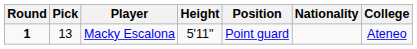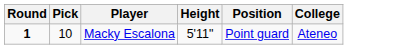- column: (327, 14)
(65, 34) 13 -> (65, 34) 10
